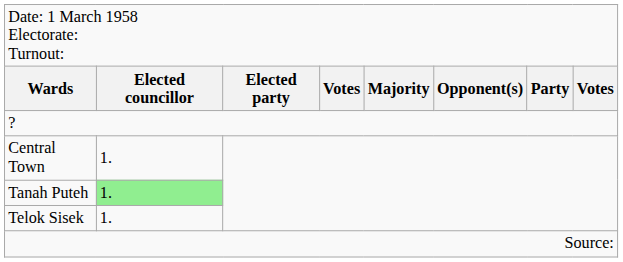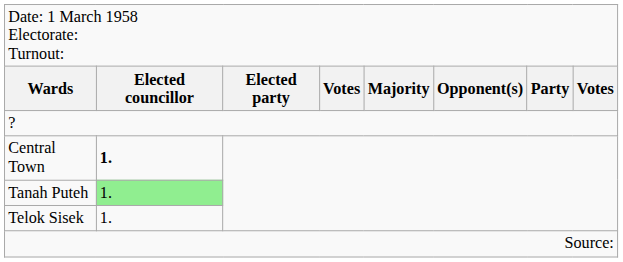(106, 157) normal -> (106, 157) bold
